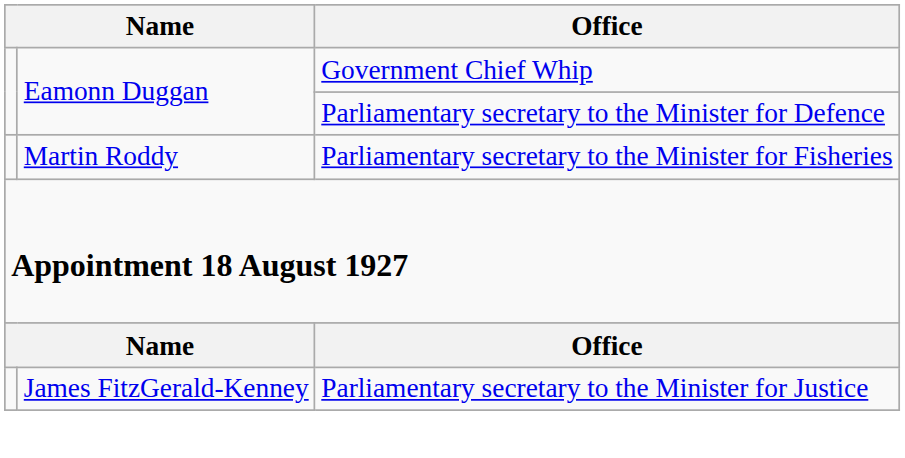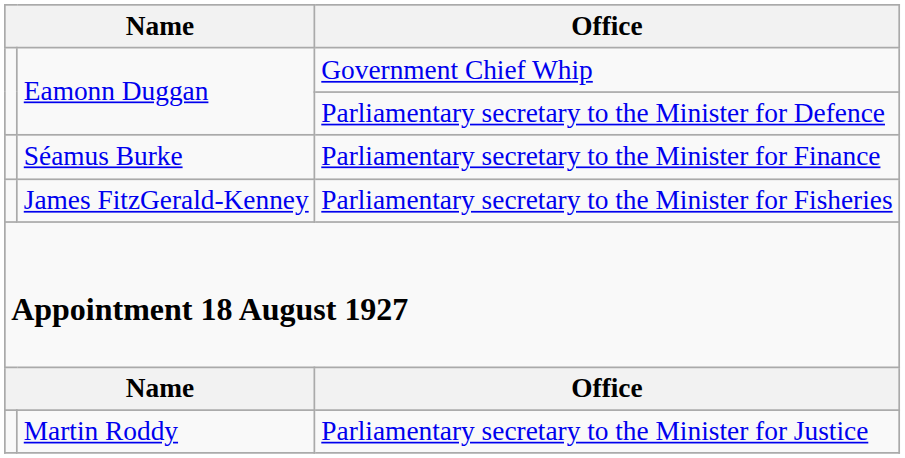+ row: (601, 156)
(101, 156) Martin Roddy -> (166, 199) James FitzGerald-Kenney
(166, 388) James FitzGerald-Kenney -> (101, 431) Martin Roddy
